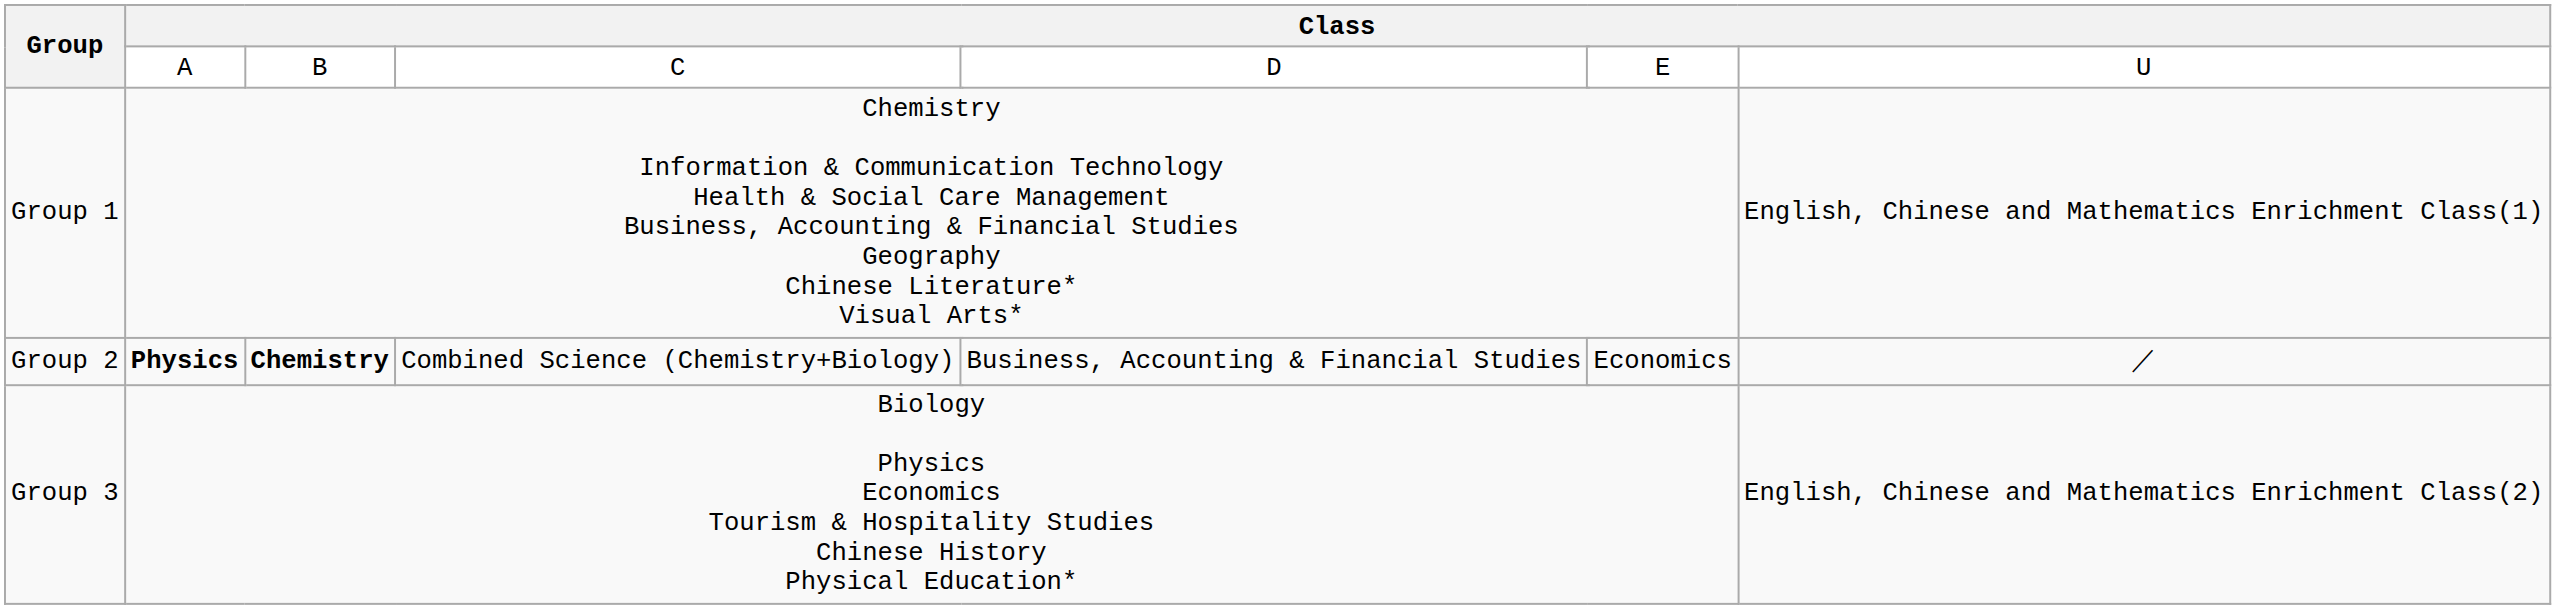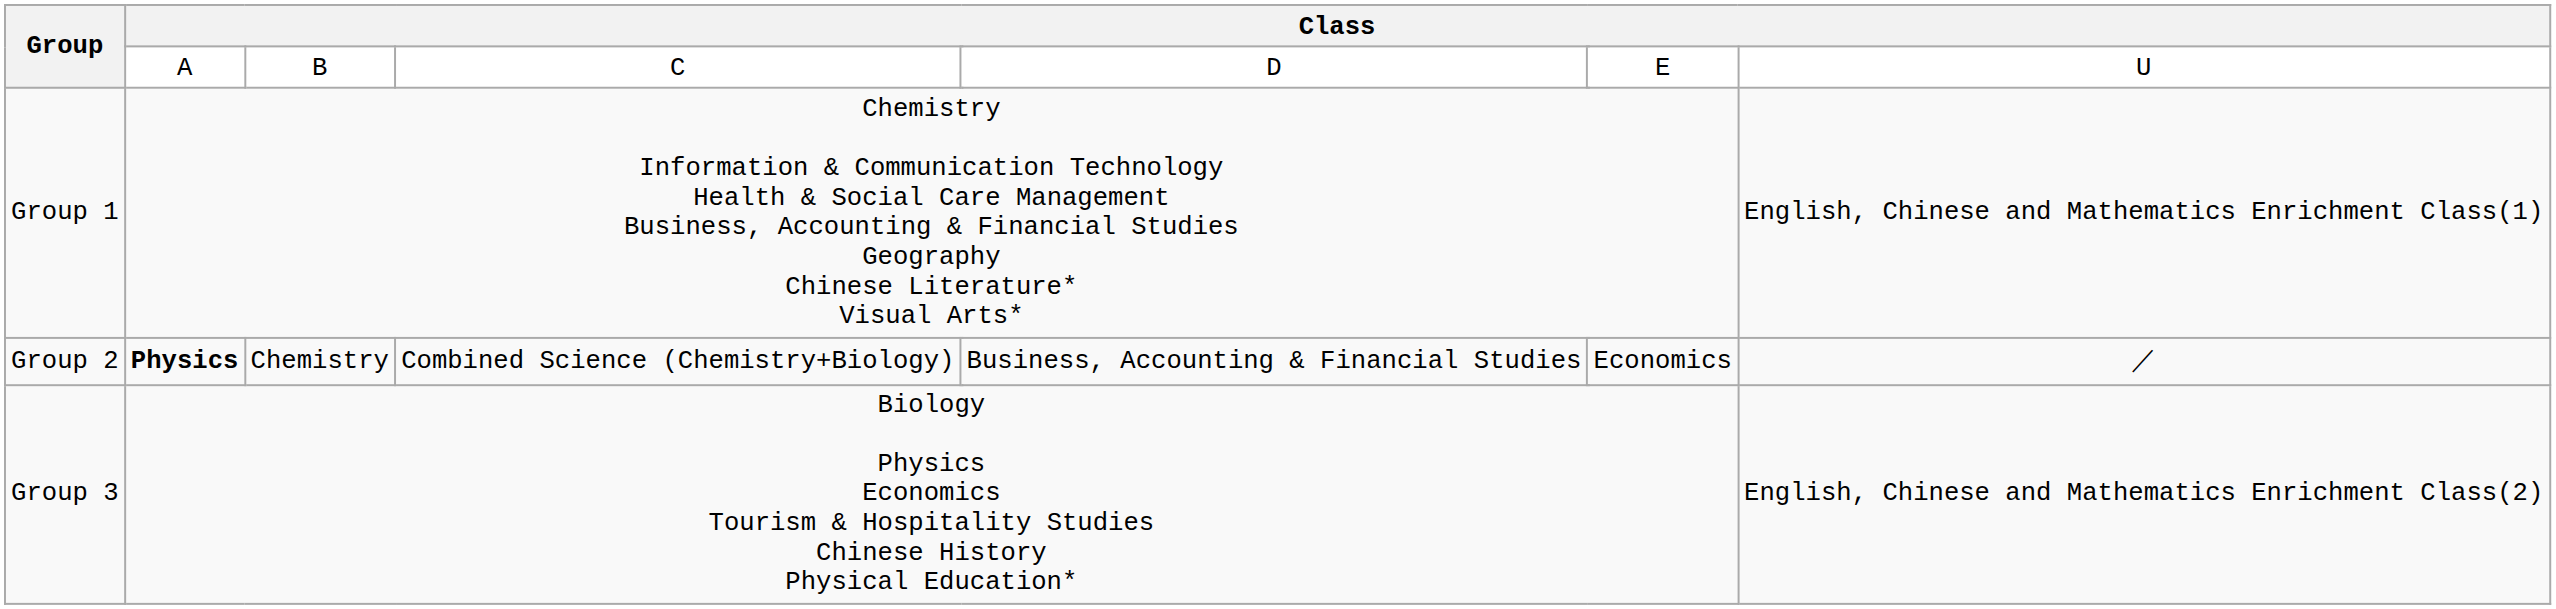(320, 361) bold -> (320, 361) normal
